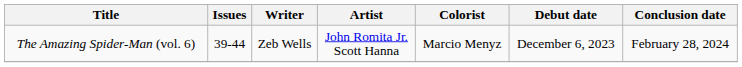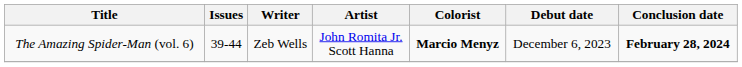(462, 43) normal -> (458, 43) bold
(680, 43) normal -> (678, 43) bold
